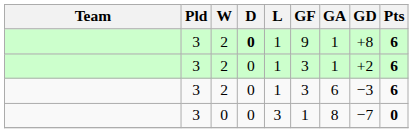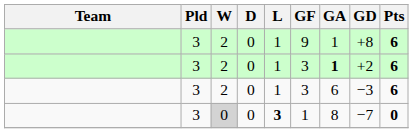(251, 41) bold -> (251, 41) normal
(335, 66) normal -> (335, 66) bold
(224, 115) no background -> (224, 115) lightgrey background
(277, 115) normal -> (277, 115) bold
